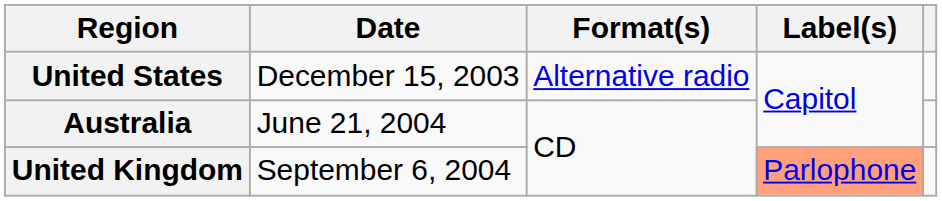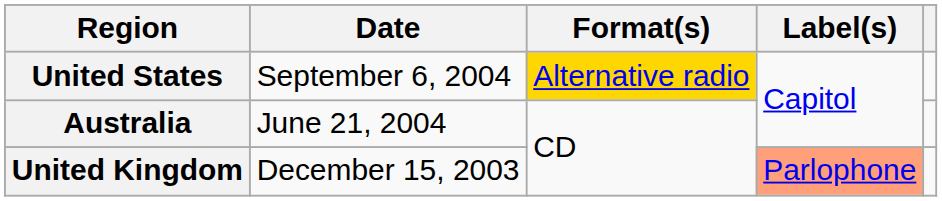(388, 75) December 15, 2003 -> (384, 75) September 6, 2004
(641, 75) no background -> (641, 75) gold background
(384, 170) September 6, 2004 -> (388, 170) December 15, 2003
